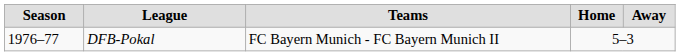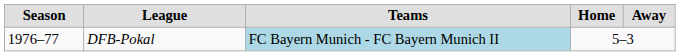(374, 39) no background -> (374, 39) lightblue background
